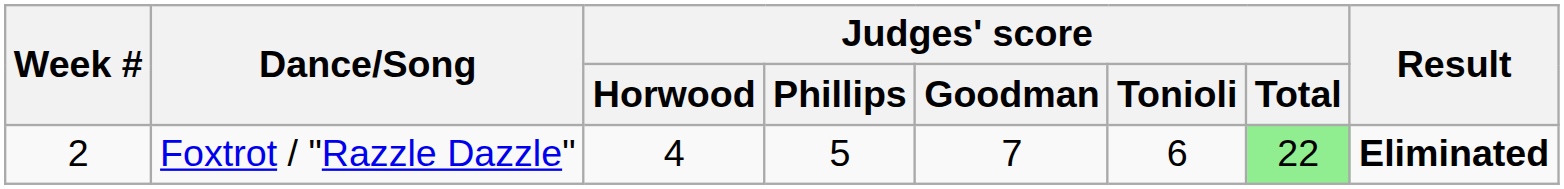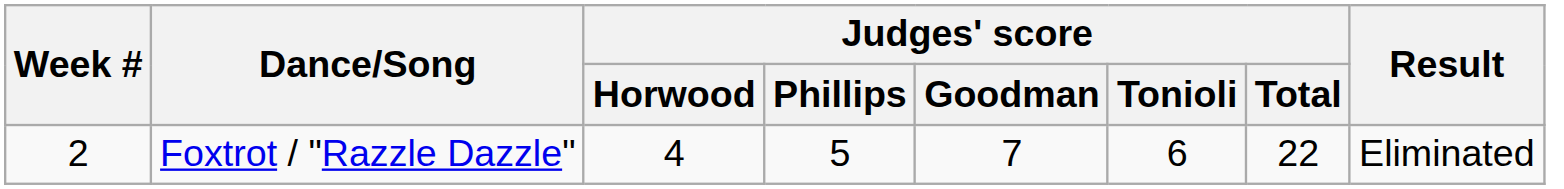(1298, 153) lightgreen background -> (1298, 153) no background
(1454, 153) bold -> (1447, 153) normal
